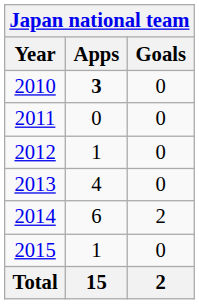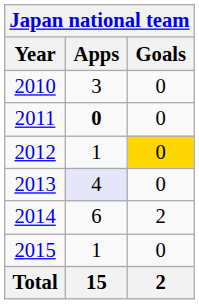(96, 86) bold -> (96, 86) normal
(96, 119) normal -> (96, 119) bold
(161, 151) no background -> (161, 151) gold background
(96, 184) no background -> (96, 184) lavender background
